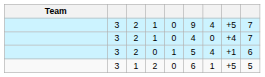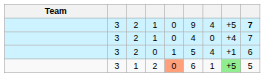(250, 25) normal -> (250, 25) bold
(174, 66) no background -> (174, 66) lightsalmon background
(231, 66) no background -> (231, 66) lightgreen background
